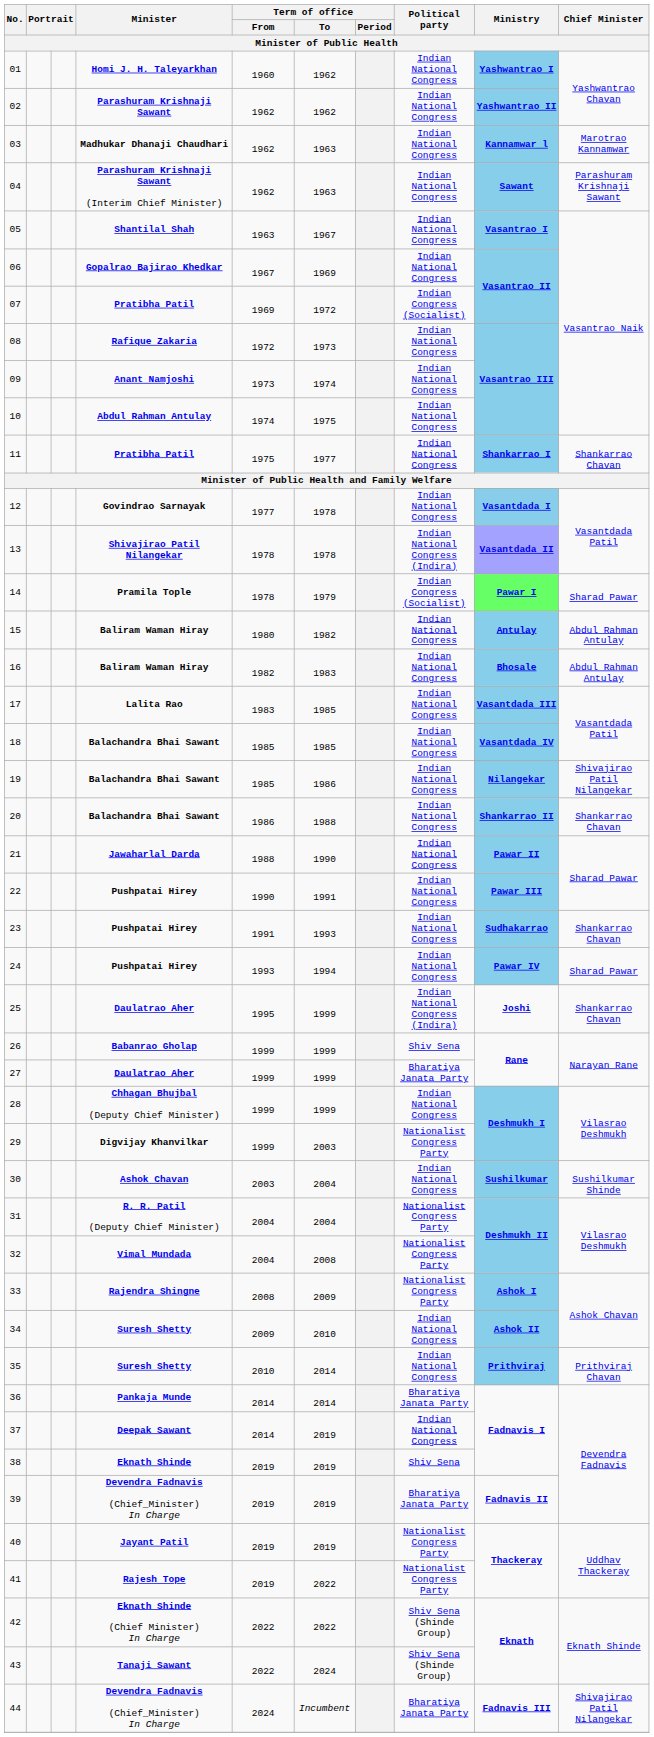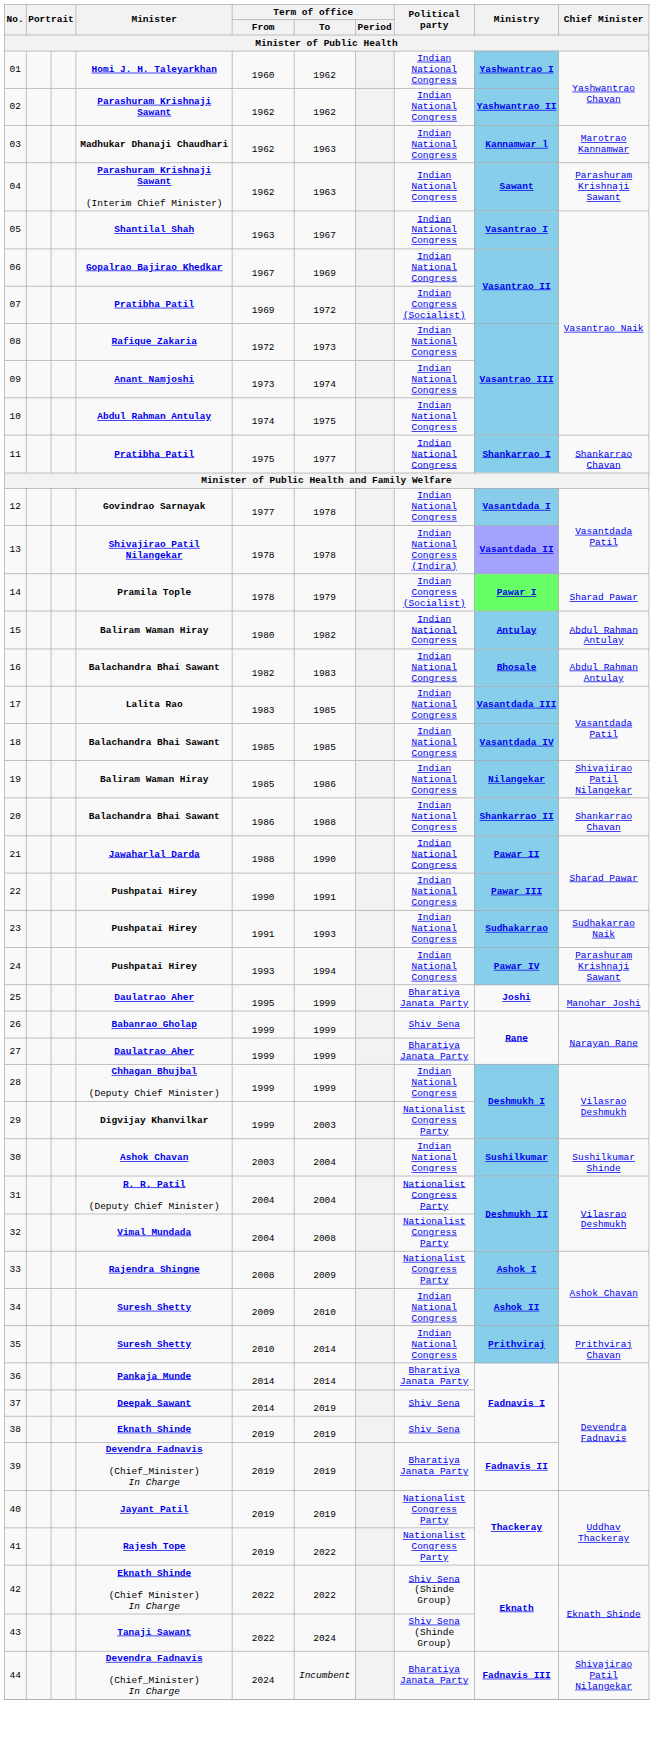(154, 667) Baliram Waman Hiray -> (154, 667) Balachandra Bhai Sawant
(154, 779) Balachandra Bhai Sawant -> (154, 779) Baliram Waman Hiray
(604, 934) Shankarrao Chavan -> (604, 929) Sudhakarrao Naik
(604, 972) Sharad Pawar -> (604, 966) Parashuram Krishnaji Sawant
(434, 1009) Indian National Congress (Indira) -> (434, 998) Bharatiya Janata Party
(604, 1015) Shankarrao Chavan -> (604, 1004) Manohar Joshi
(434, 1430) Indian National Congress -> (434, 1403) Shiv Sena
